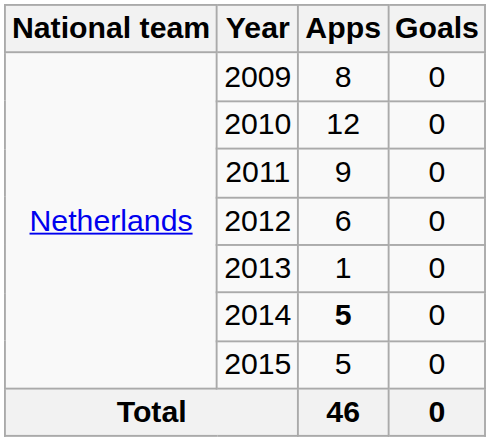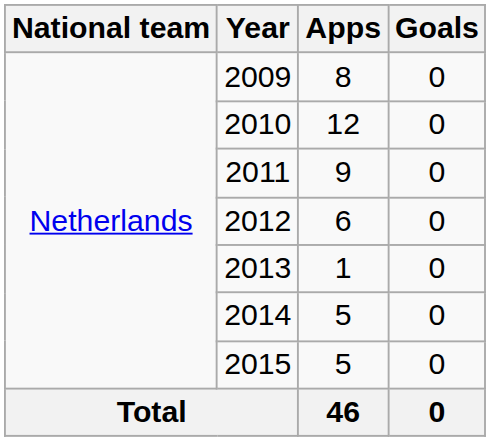(343, 316) bold -> (343, 316) normal
